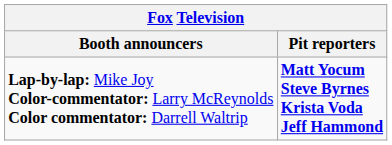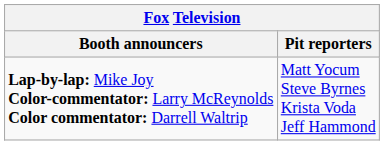(332, 98) bold -> (328, 98) normal
